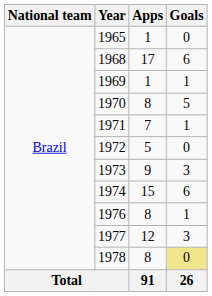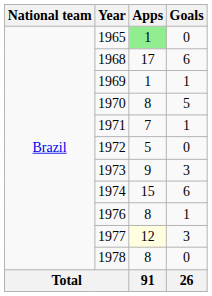(148, 37) no background -> (148, 37) lightgreen background
(148, 236) no background -> (148, 236) lightyellow background
(187, 258) khaki background -> (187, 258) no background
